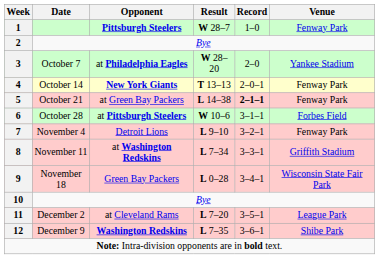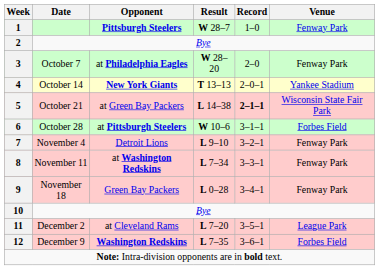(322, 64) Yankee Stadium -> (322, 64) Fenway Park
(322, 85) Fenway Park -> (322, 85) Yankee Stadium
(322, 100) Fenway Park -> (322, 106) Wisconsin State Fair Park
(322, 152) Griffith Stadium -> (322, 163) Fenway Park
(322, 178) Wisconsin State Fair Park -> (322, 189) Fenway Park
(322, 230) Shibe Park -> (322, 241) Forbes Field
